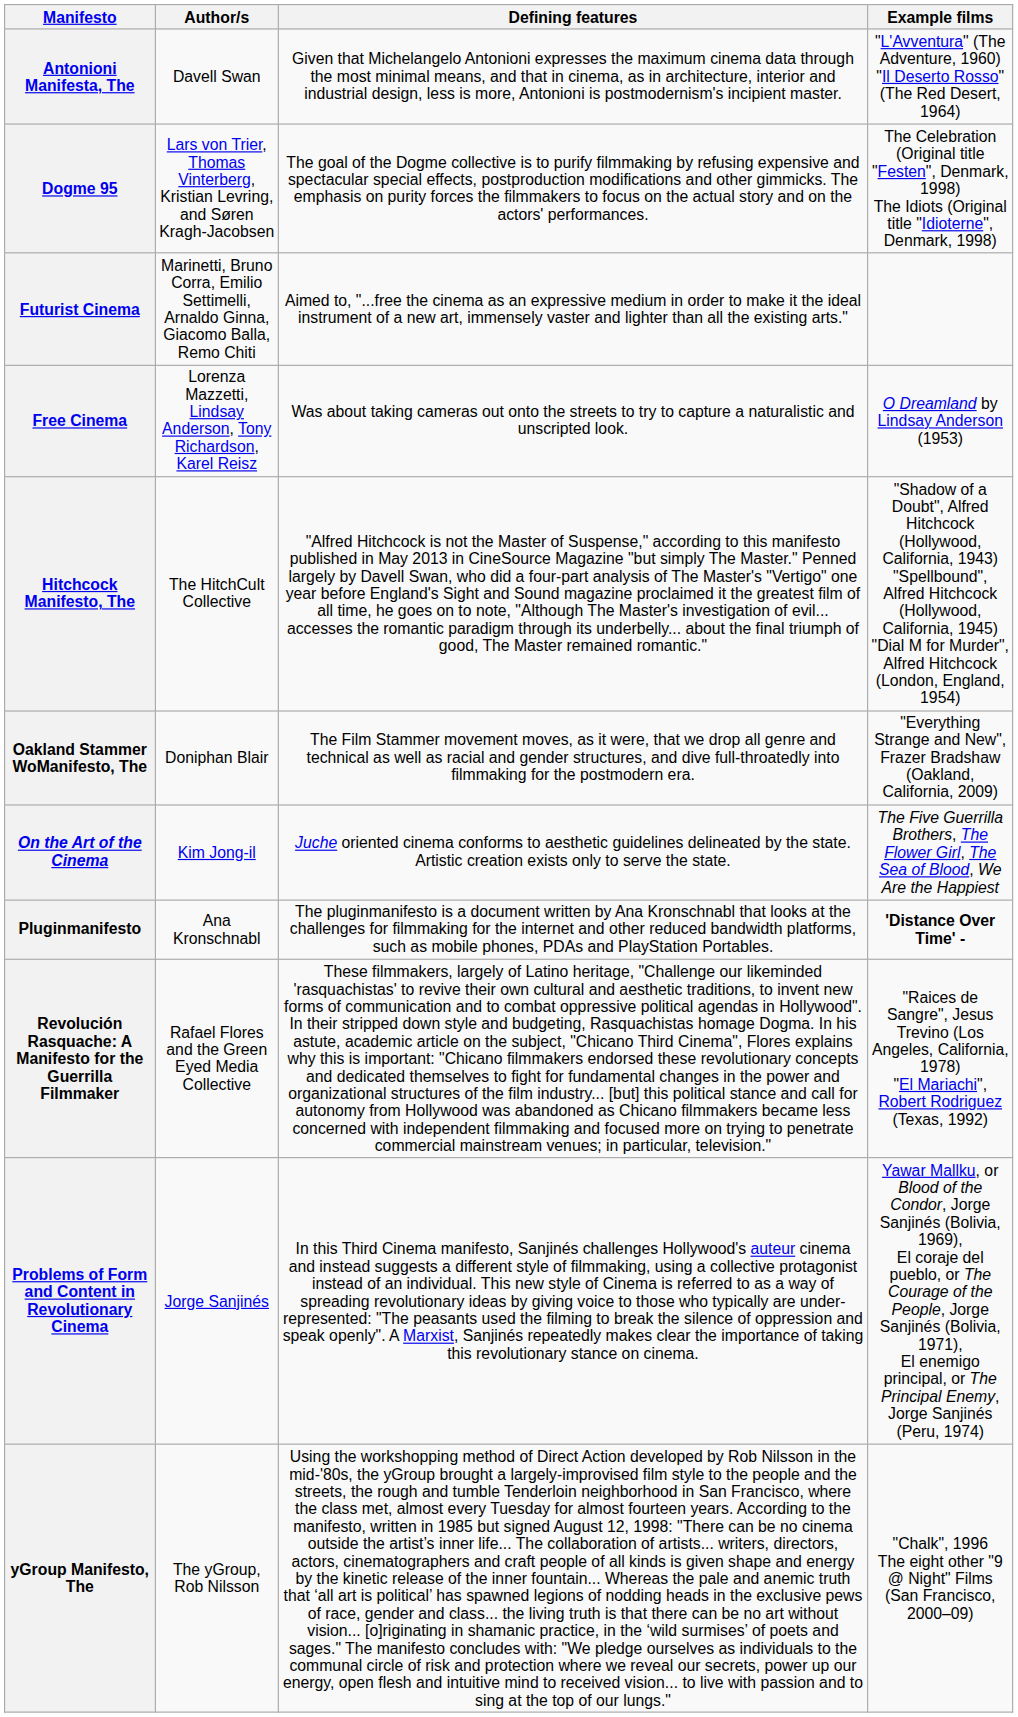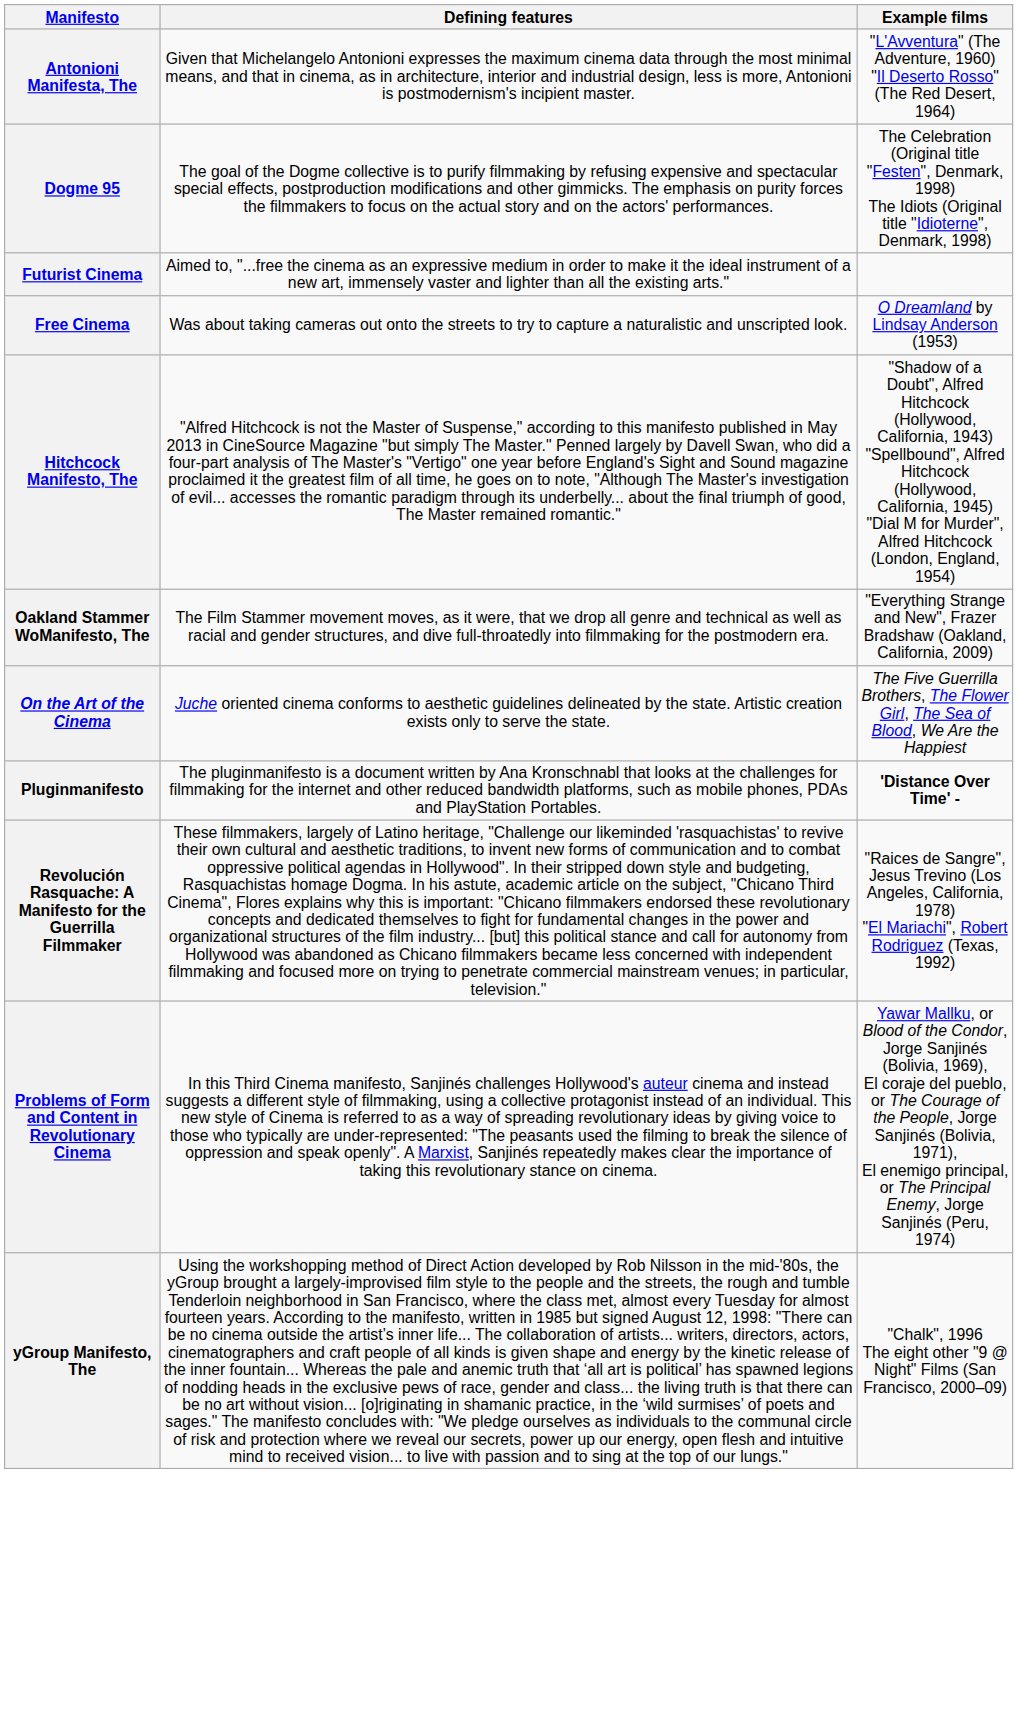- column: (217, 17)
